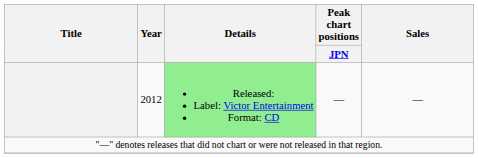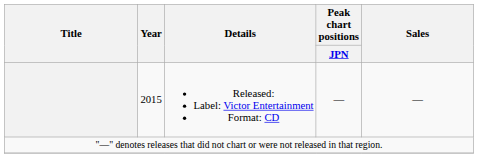(151, 99) 2012 -> (151, 99) 2015
(240, 106) lightgreen background -> (240, 106) no background
